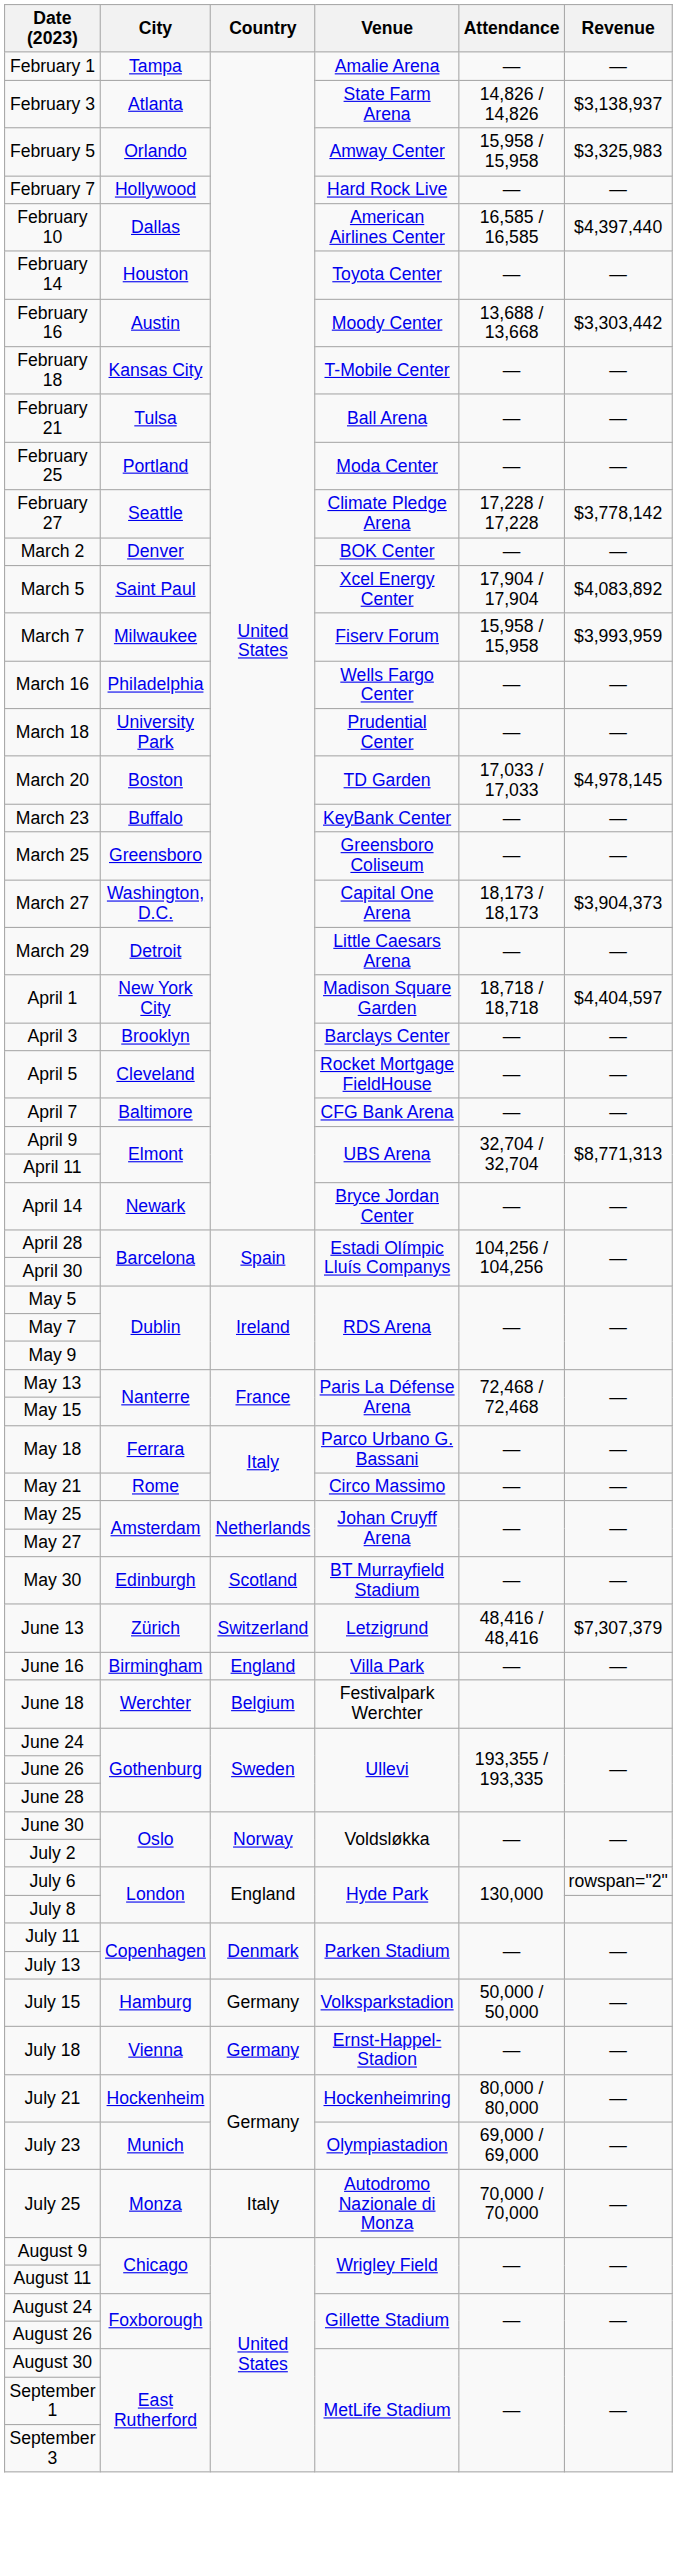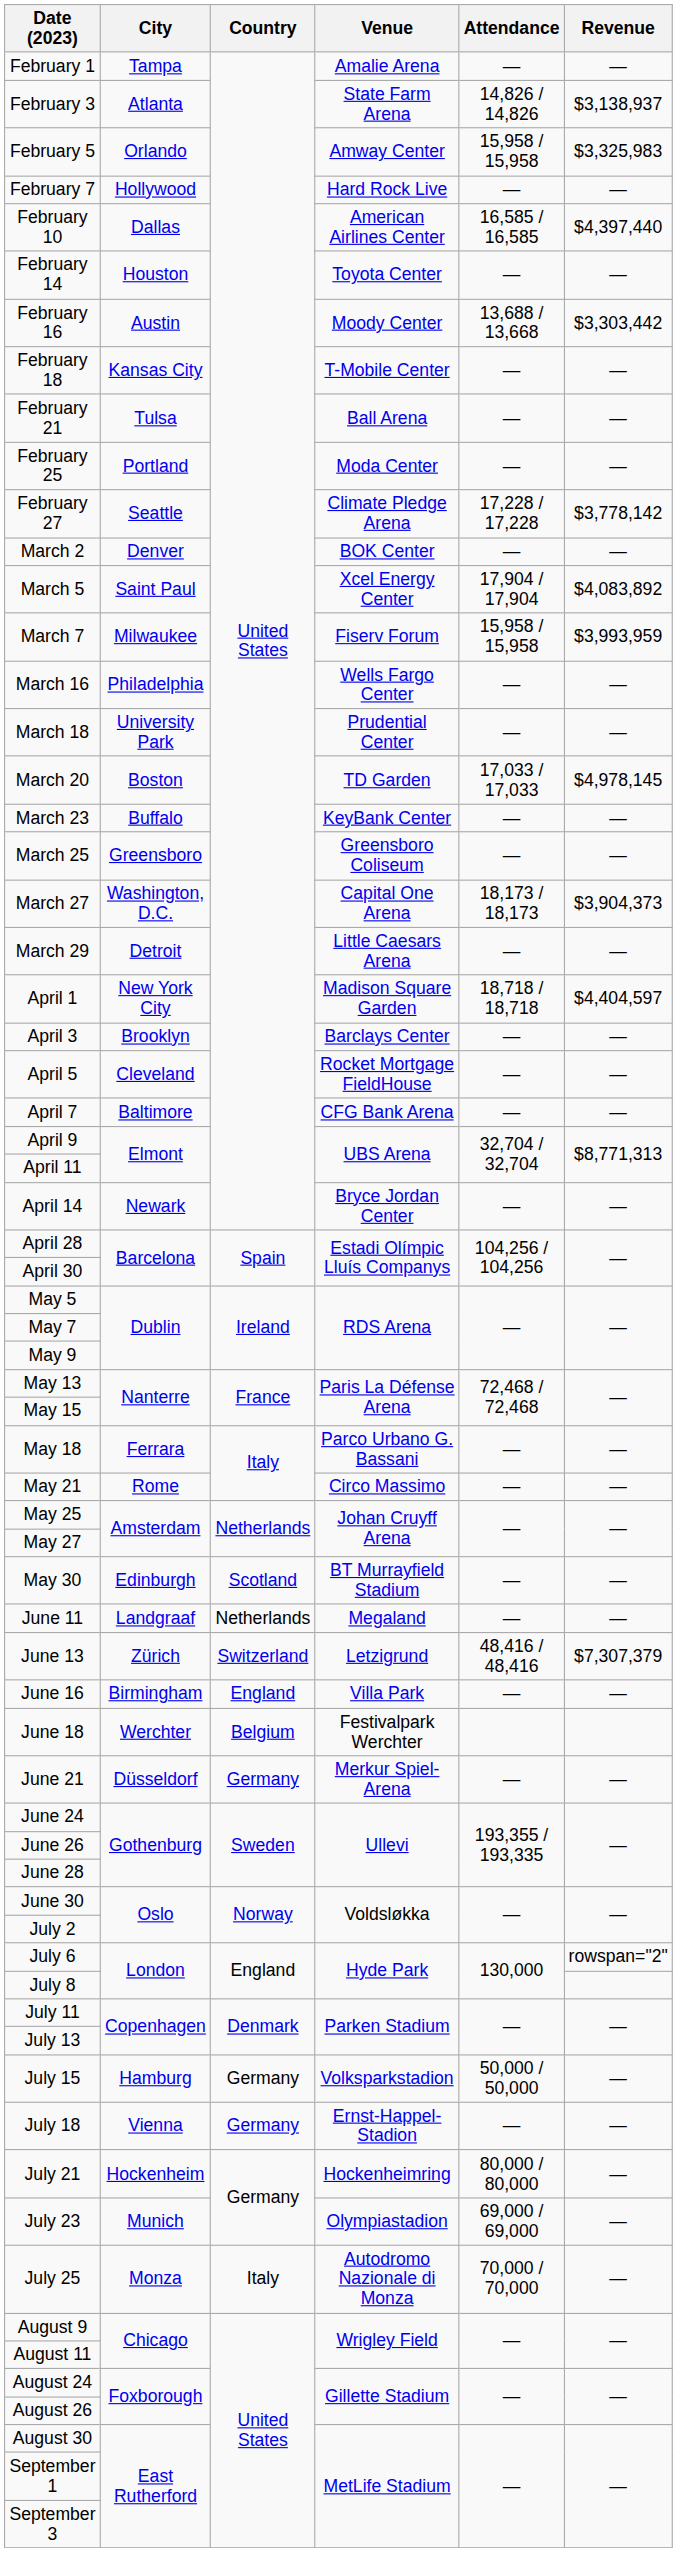+ row: (52, 1618)
+ row: (52, 1779)
